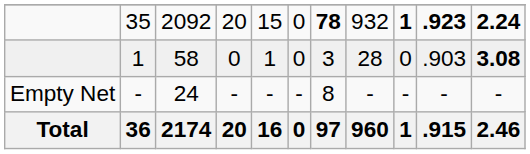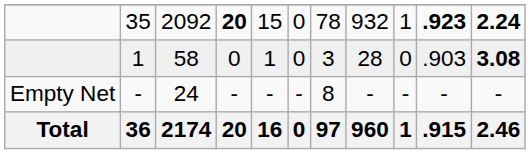(234, 22) normal -> (234, 22) bold
(328, 22) bold -> (328, 22) normal
(405, 22) bold -> (405, 22) normal
